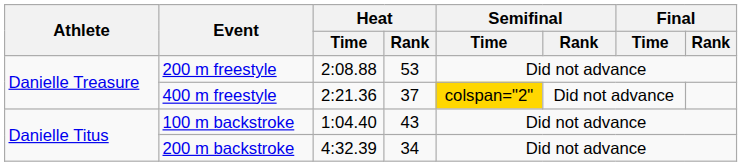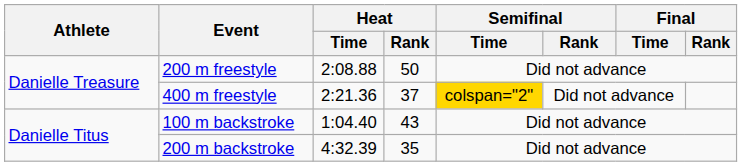(410, 69) 53 -> (410, 69) 50
(410, 149) 34 -> (410, 149) 35
